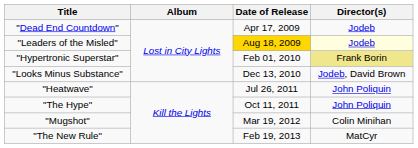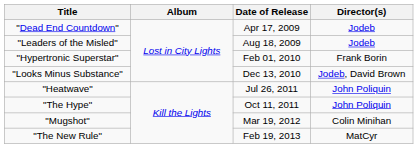(272, 43) gold background -> (272, 43) no background
(362, 43) lightyellow background -> (362, 43) no background
(362, 58) khaki background -> (362, 58) no background
